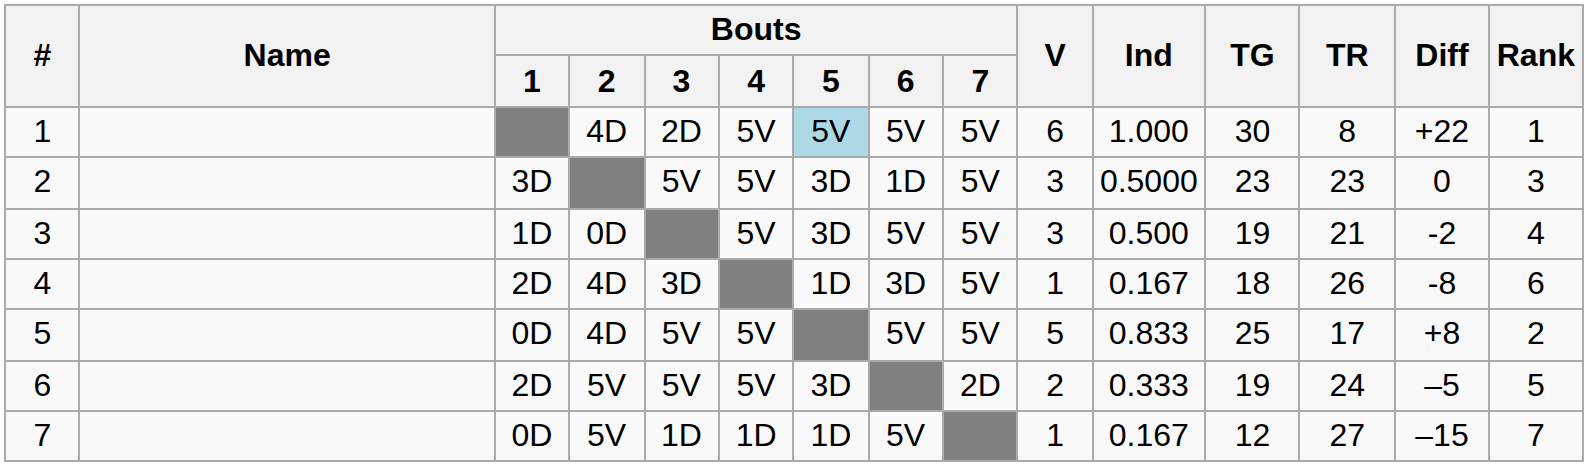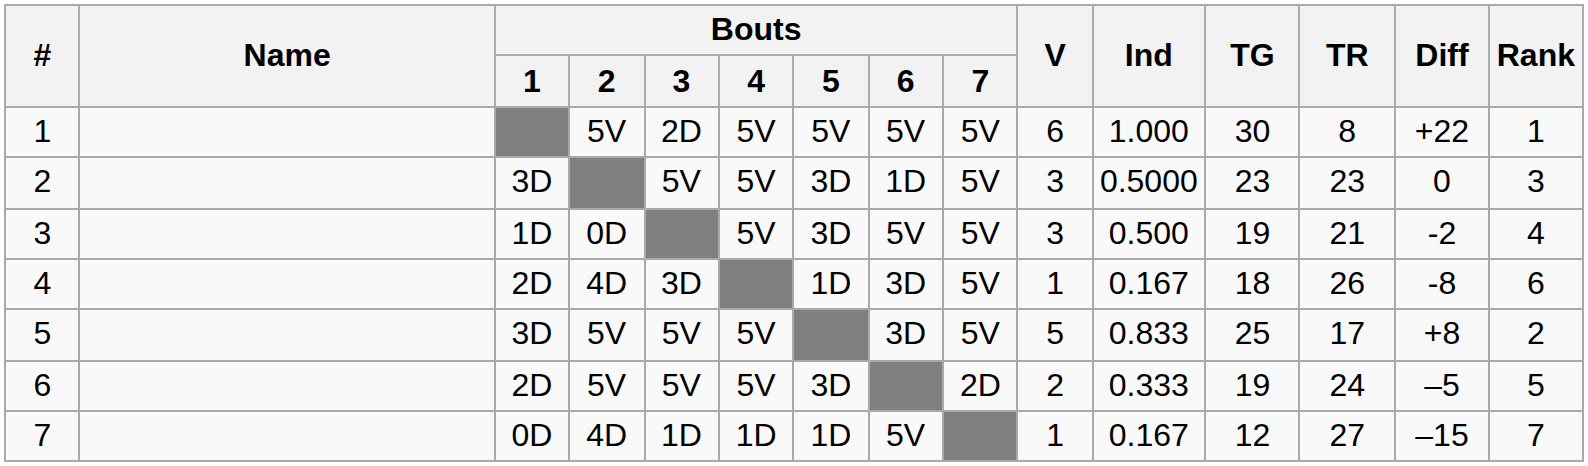(607, 131) 4D -> (607, 131) 5V
(831, 131) lightblue background -> (831, 131) no background
(532, 334) 0D -> (532, 334) 3D
(607, 334) 4D -> (607, 334) 5V
(906, 334) 5V -> (906, 334) 3D
(607, 435) 5V -> (607, 435) 4D
